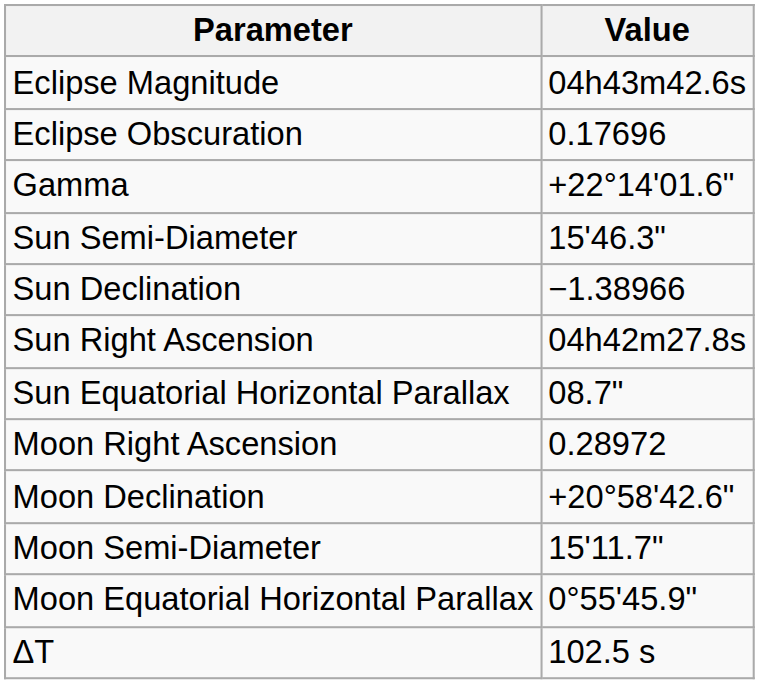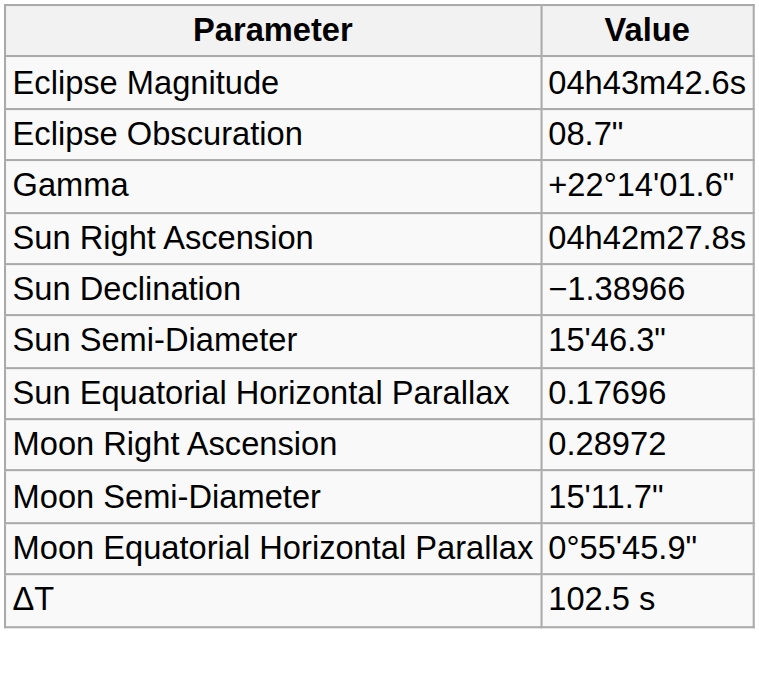(607, 133) 0.17696 -> (586, 133) 08.7"
rows swapped: (163, 340) <-> (155, 237)
(586, 392) 08.7" -> (607, 392) 0.17696
- row: (139, 496)
